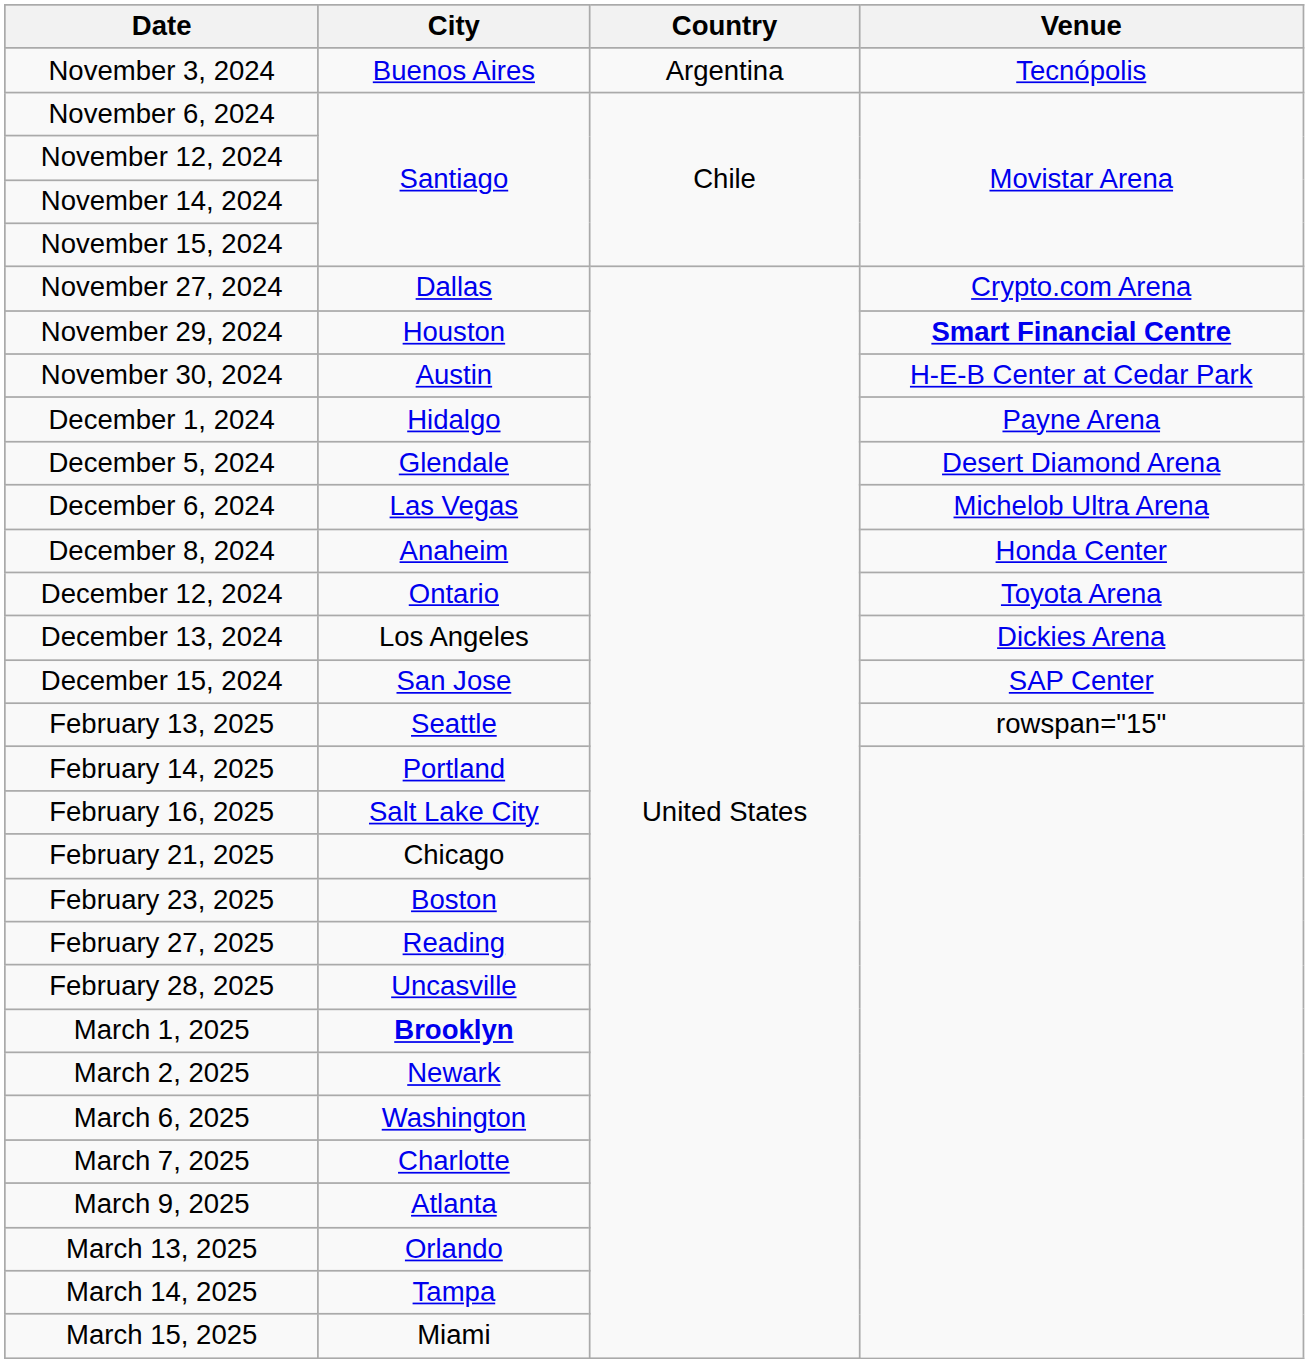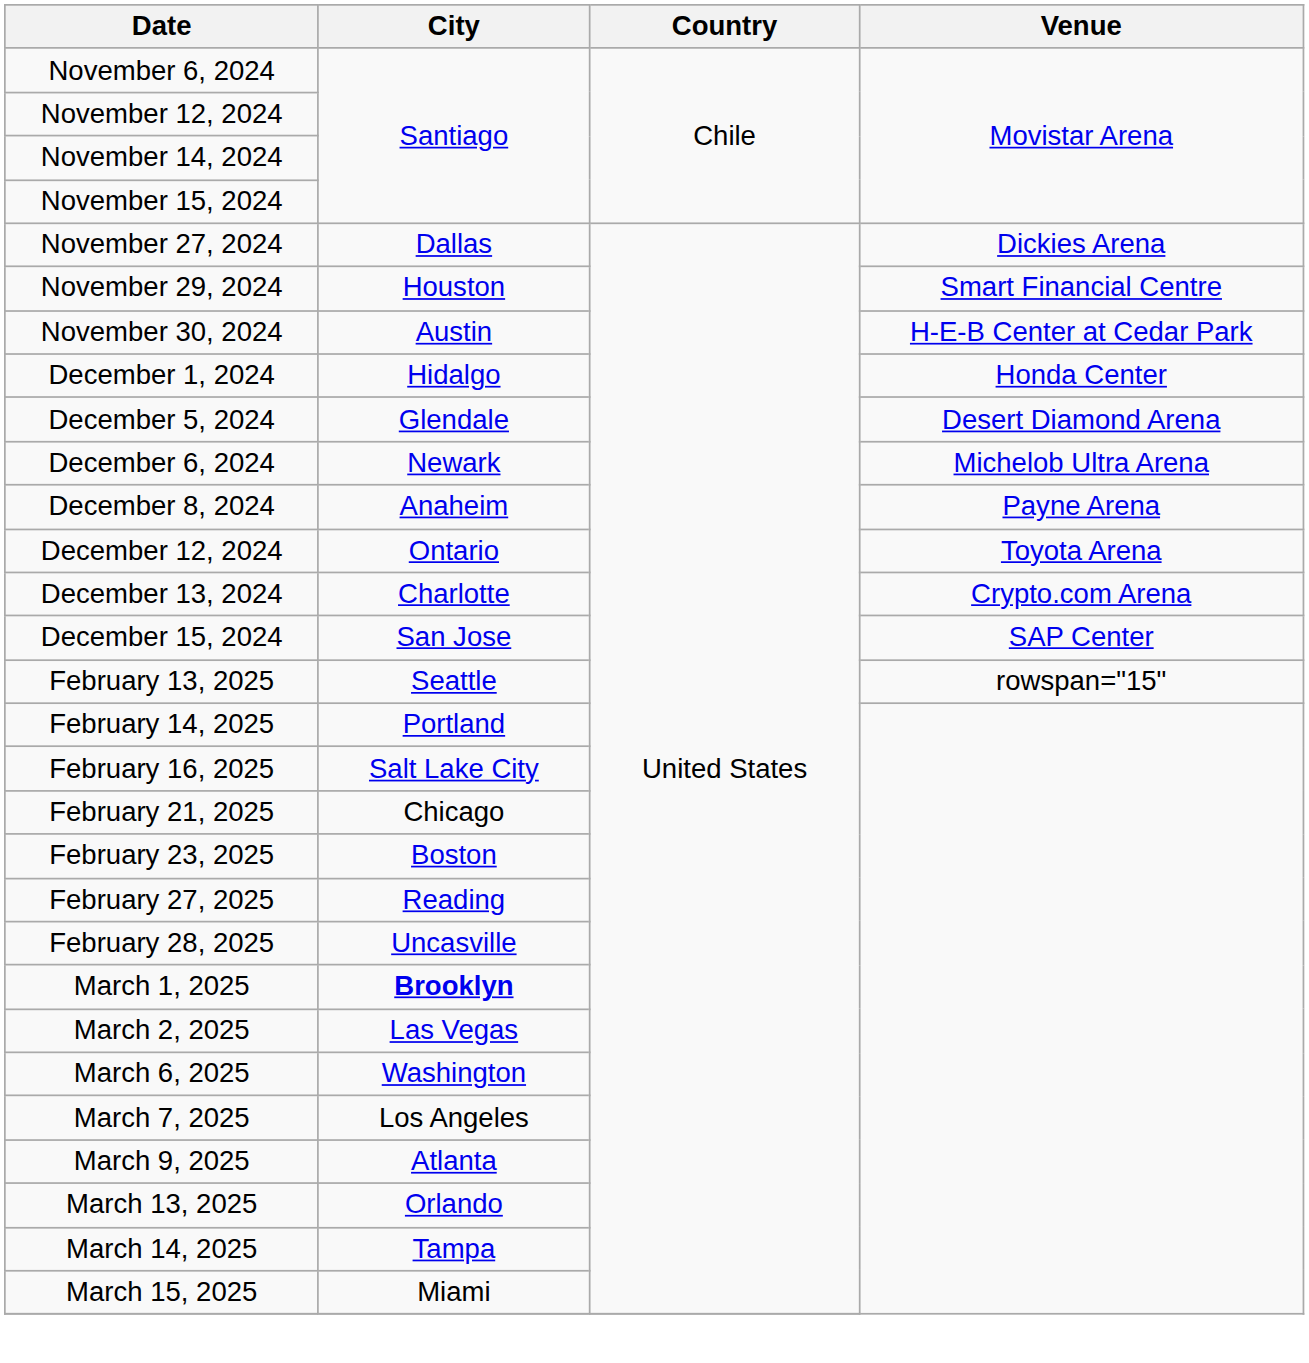- row: (162, 69)
(1081, 288) Crypto.com Arena -> (1081, 244) Dickies Arena
(1081, 331) bold -> (1081, 288) normal
(1081, 419) Payne Arena -> (1081, 375) Honda Center
(454, 506) Las Vegas -> (454, 462) Newark
(1081, 550) Honda Center -> (1081, 506) Payne Arena
(454, 637) Los Angeles -> (454, 593) Charlotte
(1081, 637) Dickies Arena -> (1081, 593) Crypto.com Arena
(454, 1073) Newark -> (454, 1030) Las Vegas
(454, 1161) Charlotte -> (454, 1117) Los Angeles
